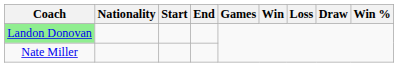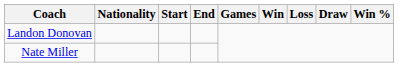(50, 33) lightgreen background -> (50, 33) no background
